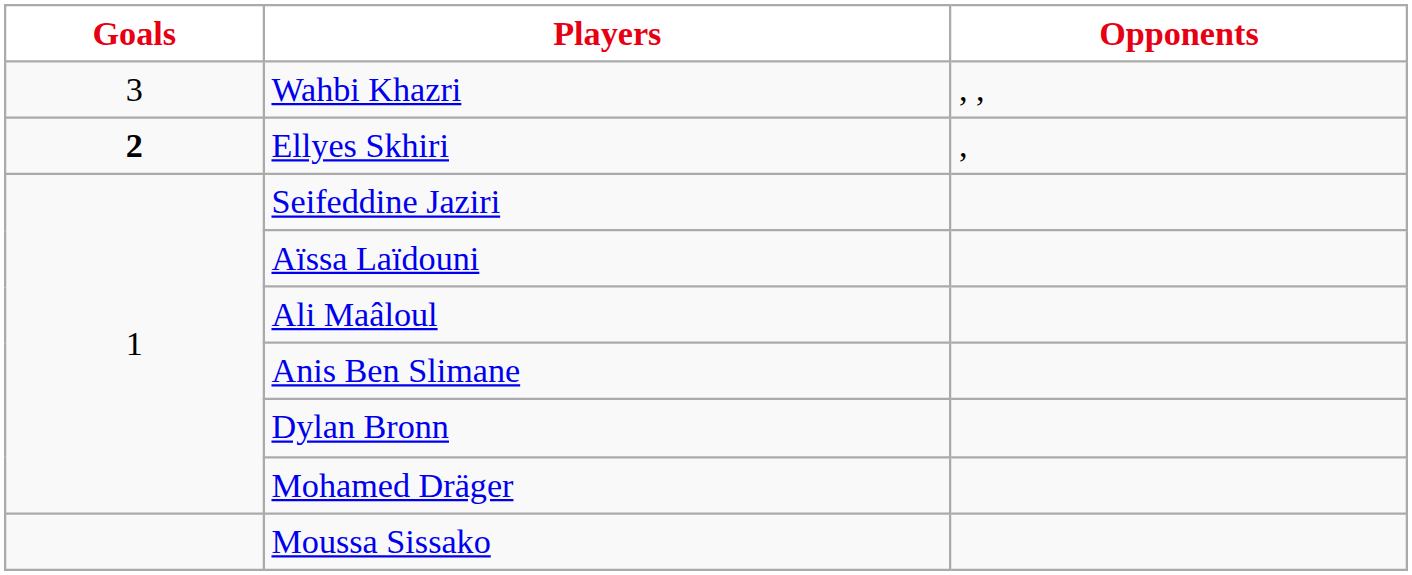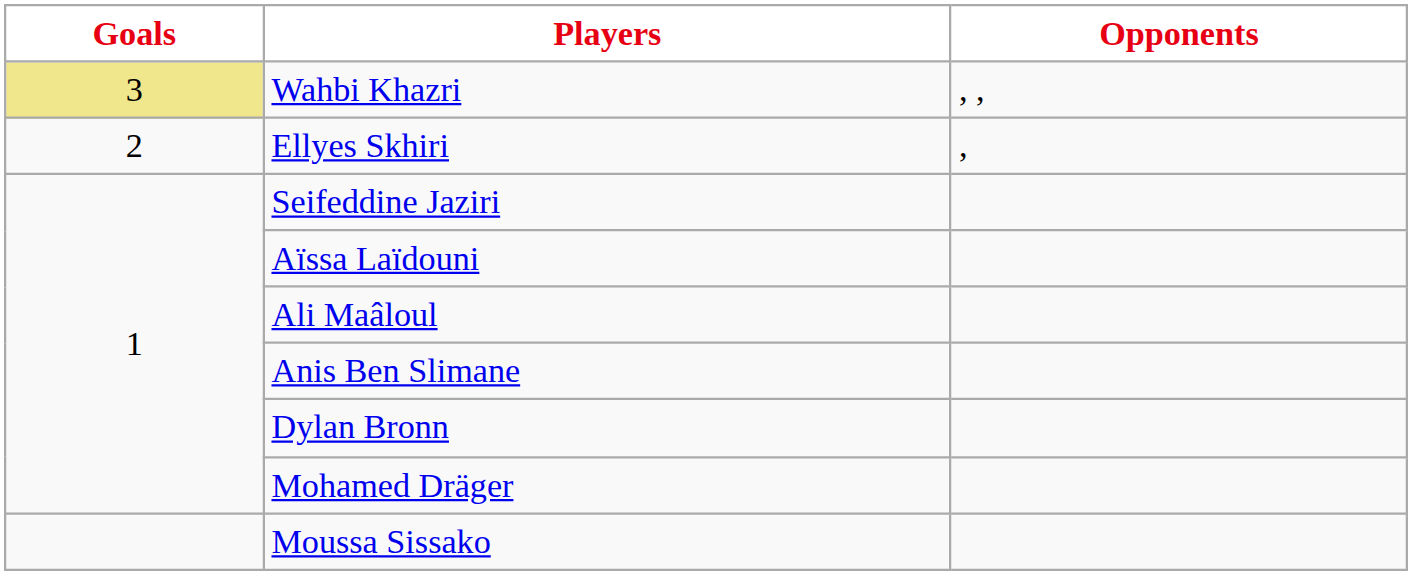(134, 89) no background -> (134, 89) khaki background
(134, 145) bold -> (134, 145) normal
